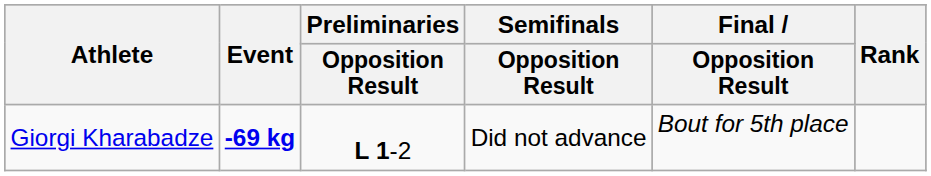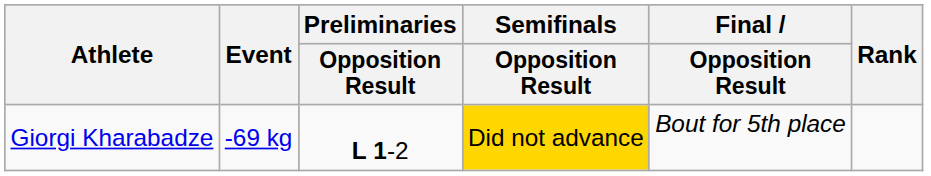(260, 138) bold -> (259, 138) normal
(559, 138) no background -> (556, 138) gold background
